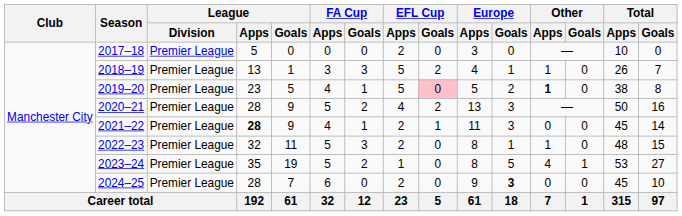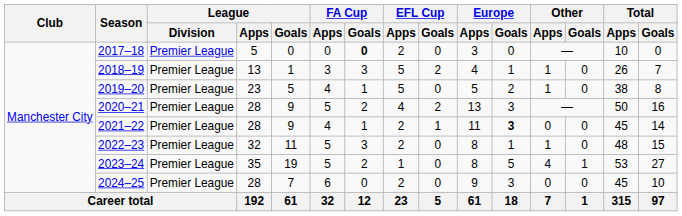(364, 51) normal -> (364, 51) bold
(438, 88) pink background -> (438, 88) no background
(548, 88) bold -> (548, 88) normal
(254, 126) bold -> (254, 126) normal
(511, 126) normal -> (511, 126) bold
(511, 182) bold -> (511, 182) normal
